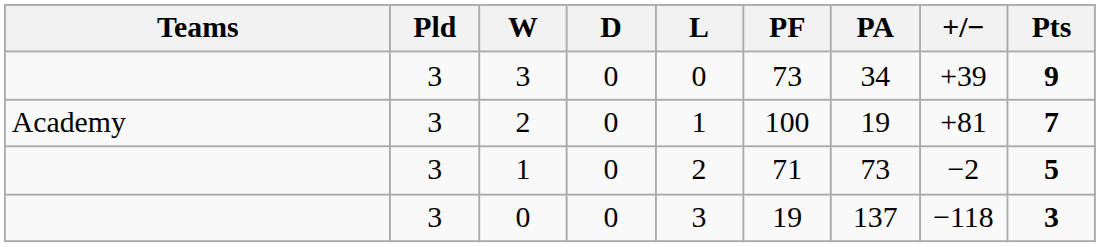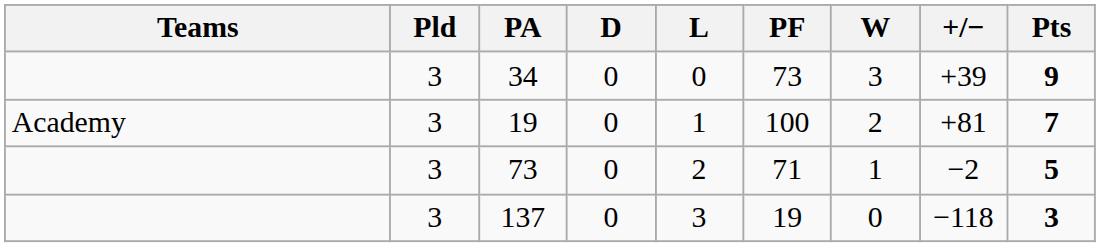columns swapped: (523, 28) <-> (875, 28)
